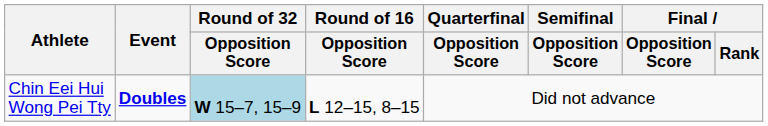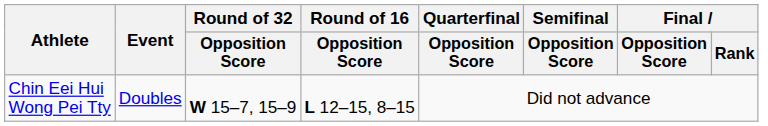(153, 99) bold -> (150, 99) normal
(248, 108) lightblue background -> (243, 108) no background
